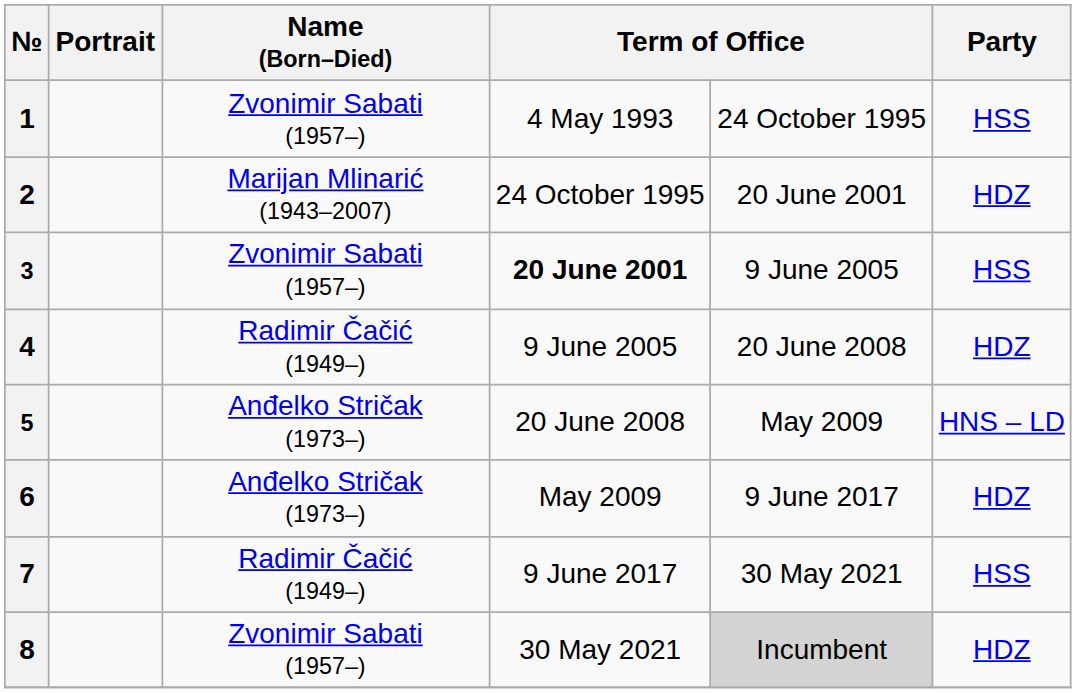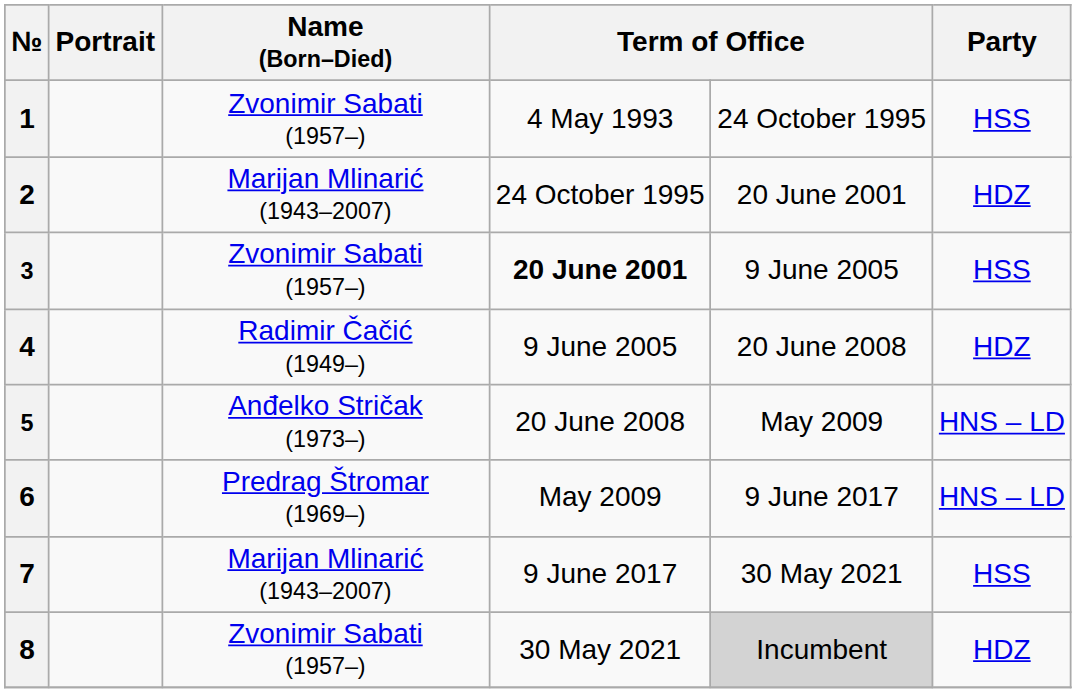(325, 497) Anđelko Stričak (1973–) -> (325, 497) Predrag Štromar (1969–)
(1002, 497) HDZ -> (1002, 497) HNS – LD
(325, 573) Radimir Čačić (1949–) -> (325, 573) Marijan Mlinarić (1943–2007)
